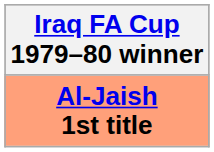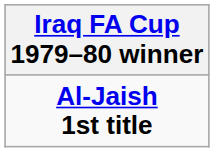(107, 110) lightsalmon background -> (107, 110) no background
